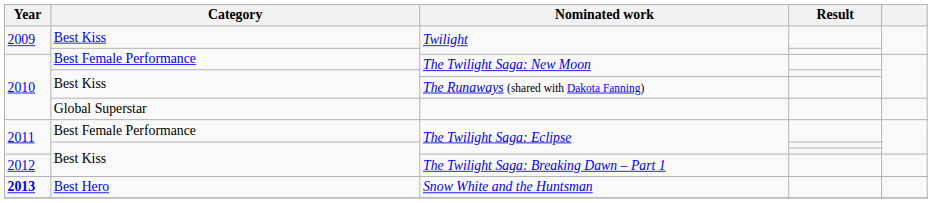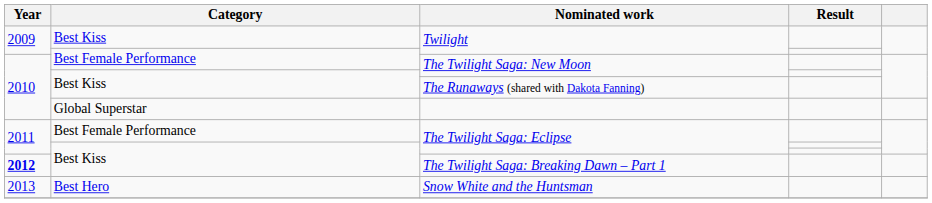(21, 165) normal -> (21, 165) bold
(21, 187) bold -> (21, 187) normal
